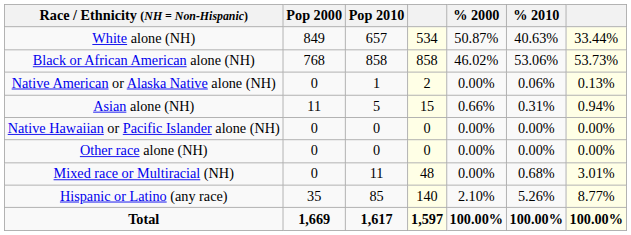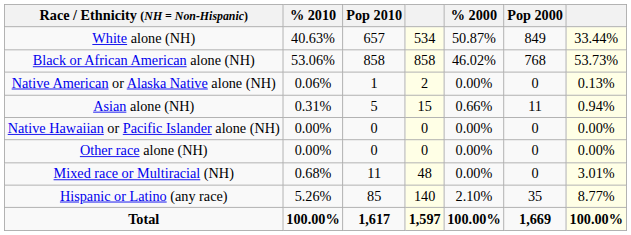columns swapped: (314, 15) <-> (536, 15)
